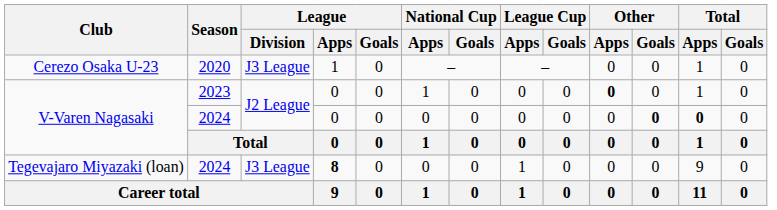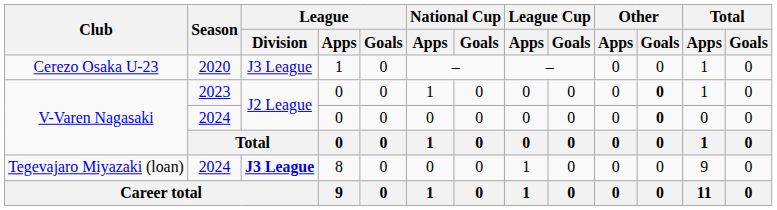(611, 92) bold -> (616, 92) normal
(656, 92) normal -> (660, 92) bold
(700, 117) bold -> (704, 117) normal
(277, 167) normal -> (280, 167) bold
(335, 167) bold -> (339, 167) normal
